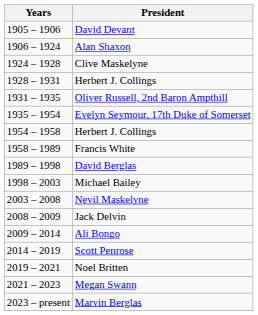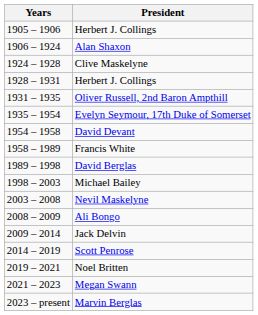(105, 30) David Devant -> (116, 30) Herbert J. Collings
(116, 132) Herbert J. Collings -> (105, 132) David Devant
(100, 217) Jack Delvin -> (97, 217) Ali Bongo
(97, 234) Ali Bongo -> (100, 234) Jack Delvin
